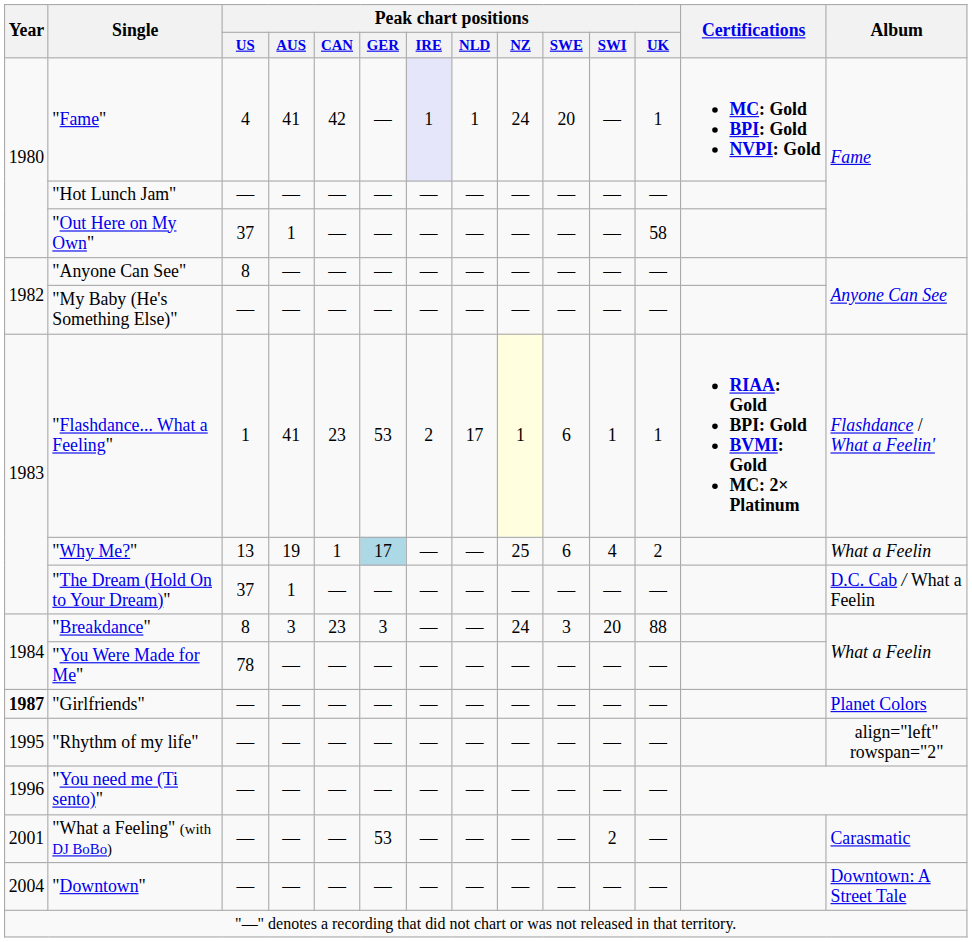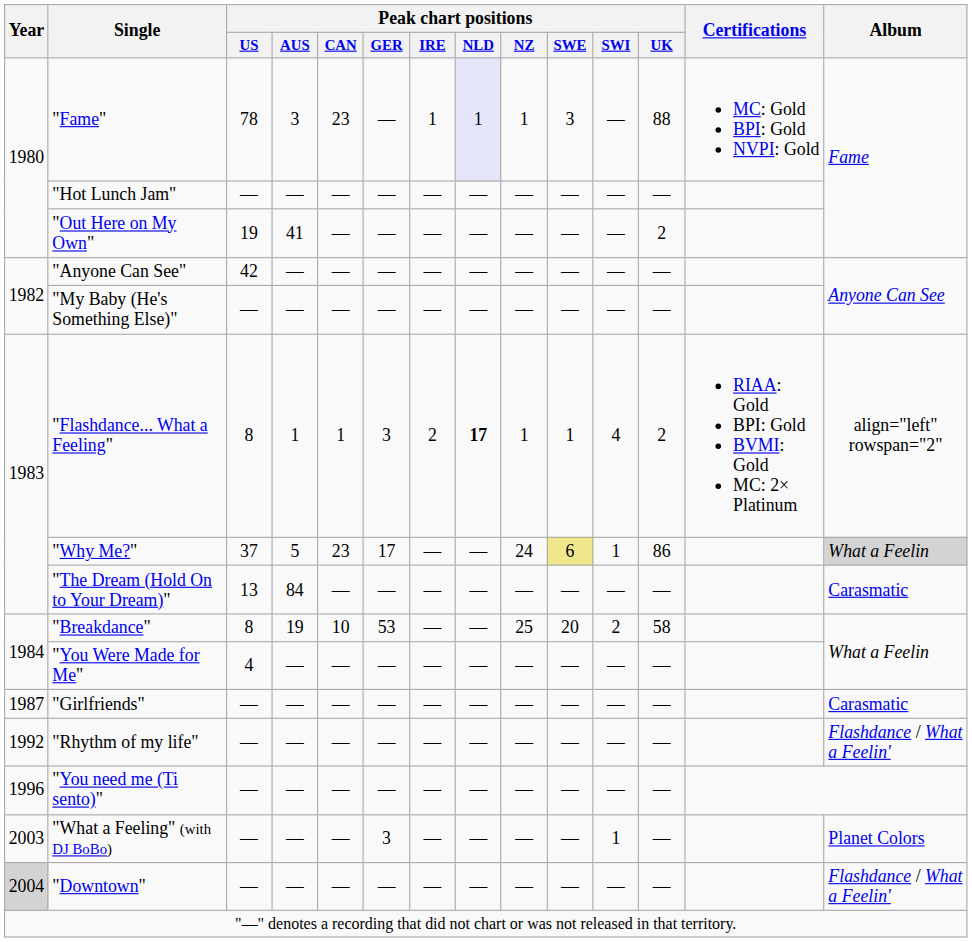(245, 119) 4 -> (249, 119) 78
(291, 119) 41 -> (295, 119) 3
(337, 119) 42 -> (341, 119) 23
(429, 119) lavender background -> (432, 119) no background
(475, 119) no background -> (478, 119) lavender background
(520, 119) 24 -> (524, 119) 1
(566, 119) 20 -> (570, 119) 3
(658, 119) 1 -> (662, 119) 88
(754, 129) bold -> (754, 129) normal
(245, 233) 37 -> (249, 233) 19
(291, 233) 1 -> (295, 233) 41
(658, 233) 58 -> (662, 233) 2
(245, 271) 8 -> (249, 271) 42
(245, 435) 1 -> (249, 435) 8
(291, 435) 41 -> (295, 435) 1
(337, 435) 23 -> (341, 435) 1
(383, 435) 53 -> (387, 435) 3
(475, 435) normal -> (478, 435) bold
(520, 435) lightyellow background -> (524, 435) no background
(566, 435) 6 -> (570, 435) 1
(612, 435) 1 -> (616, 435) 4
(658, 435) 1 -> (662, 435) 2
(754, 446) bold -> (754, 446) normal
(883, 435) Flashdance / What a Feelin' -> (896, 435) align="left" rowspan="2"
(245, 551) 13 -> (249, 551) 37
(291, 551) 19 -> (295, 551) 5
(337, 551) 1 -> (341, 551) 23
(383, 551) lightblue background -> (387, 551) no background
(520, 551) 25 -> (524, 551) 24
(566, 551) no background -> (570, 551) khaki background
(612, 551) 4 -> (616, 551) 1
(658, 551) 2 -> (662, 551) 86
(881, 551) no background -> (879, 551) lightgrey background
(245, 589) 37 -> (249, 589) 13
(291, 589) 1 -> (295, 589) 84
(896, 589) D.C. Cab / What a Feelin -> (868, 589) Carasmatic
(291, 627) 3 -> (295, 627) 19
(337, 627) 23 -> (341, 627) 10
(383, 627) 3 -> (387, 627) 53
(520, 627) 24 -> (524, 627) 25
(566, 627) 3 -> (570, 627) 20
(612, 627) 20 -> (616, 627) 2
(658, 627) 88 -> (662, 627) 58
(245, 665) 78 -> (249, 665) 4
(26, 703) bold -> (26, 703) normal
(879, 703) Planet Colors -> (868, 703) Carasmatic
(26, 742) 1995 -> (26, 742) 1992
(897, 742) align="left" rowspan="2" -> (895, 742) Flashdance / What a Feelin'
(26, 838) 2001 -> (26, 838) 2003
(383, 838) 53 -> (387, 838) 3
(612, 838) 2 -> (616, 838) 1
(870, 838) Carasmatic -> (876, 838) Planet Colors
(26, 886) no background -> (26, 886) lightgrey background
(881, 886) Downtown: A Street Tale -> (895, 886) Flashdance / What a Feelin'
